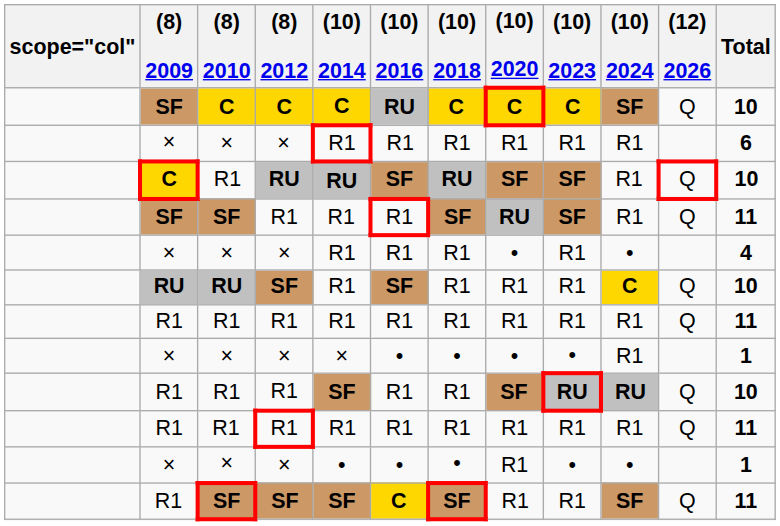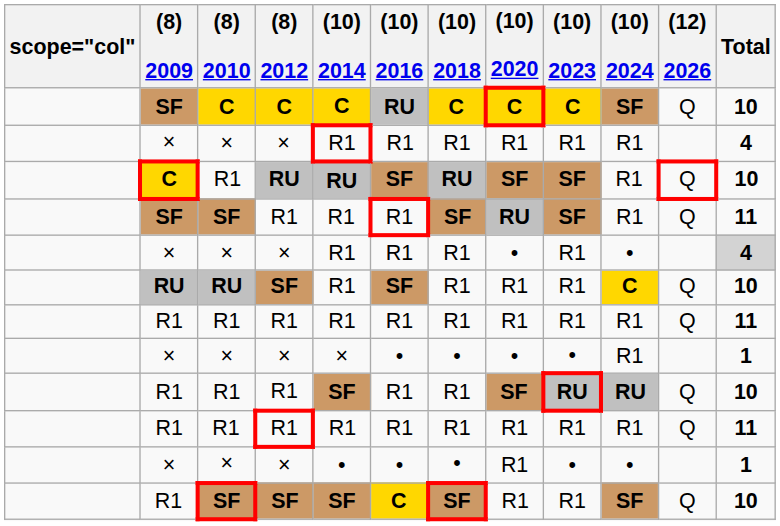(746, 143) 6 -> (746, 143) 4
(746, 252) no background -> (746, 252) lightgrey background
(746, 500) 11 -> (746, 500) 10
